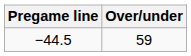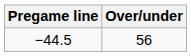(144, 39) 59 -> (144, 39) 56
